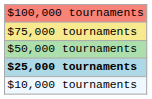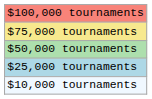(72, 67) bold -> (72, 67) normal
